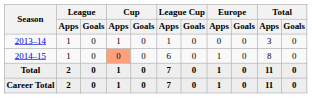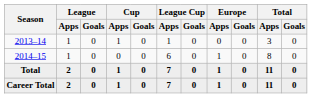(119, 56) lightsalmon background -> (119, 56) no background
